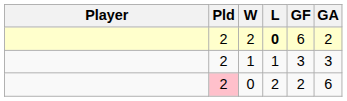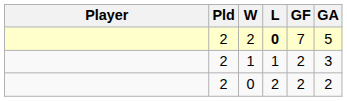(301, 38) 6 -> (301, 38) 7
(328, 38) 2 -> (328, 38) 5
(301, 61) 3 -> (301, 61) 2
(224, 84) pink background -> (224, 84) no background
(328, 84) 6 -> (328, 84) 2
